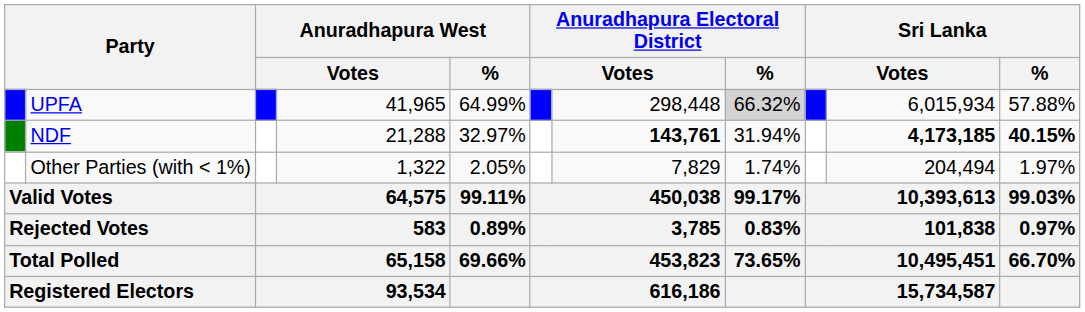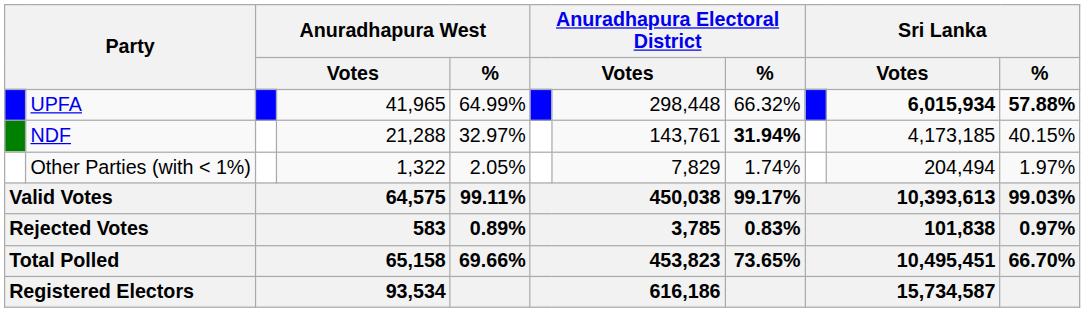(767, 104) lightgrey background -> (767, 104) no background
(952, 104) normal -> (952, 104) bold
(1042, 104) normal -> (1042, 104) bold
(685, 135) bold -> (685, 135) normal
(767, 135) normal -> (767, 135) bold
(952, 135) bold -> (952, 135) normal
(1042, 135) bold -> (1042, 135) normal
